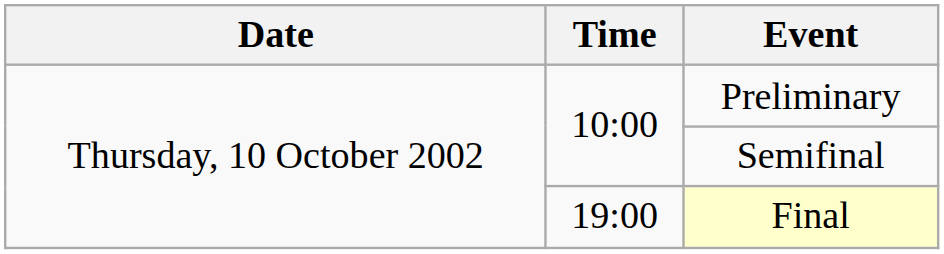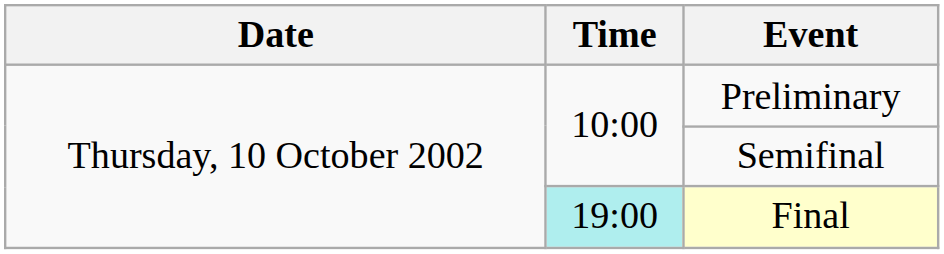(615, 215) no background -> (615, 215) paleturquoise background
